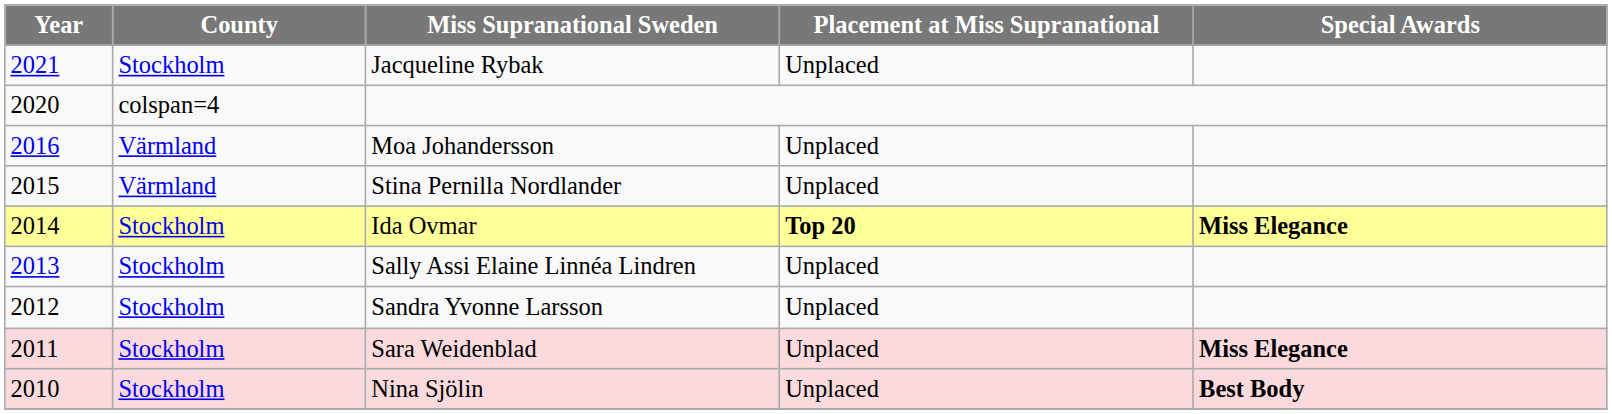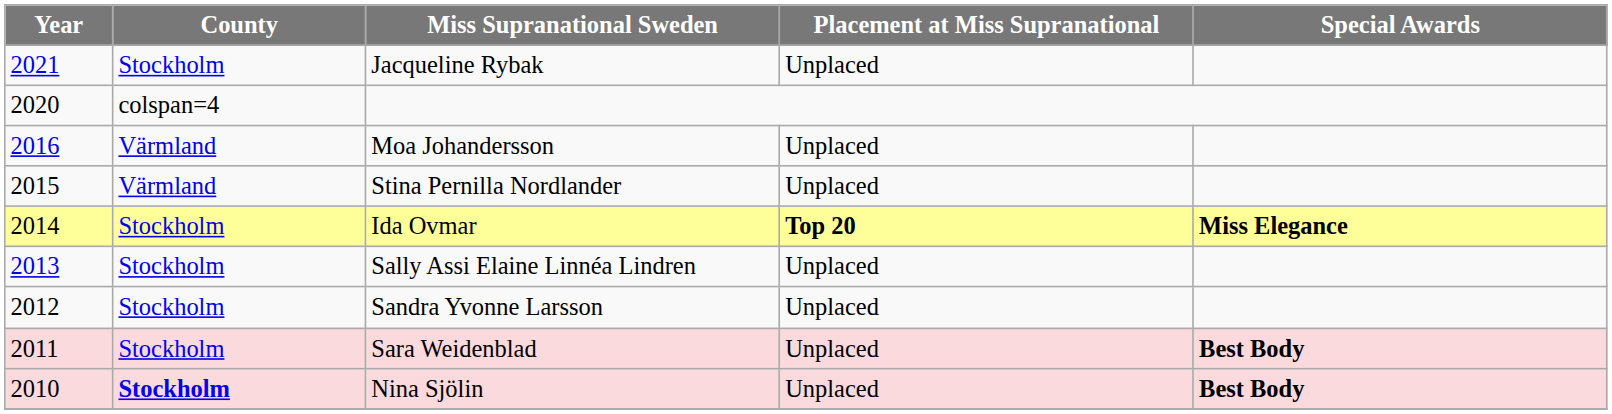(1273, 347) Miss Elegance -> (1252, 347) Best Body
(171, 388) normal -> (174, 388) bold
